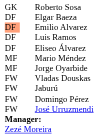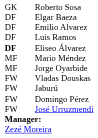(10, 27) lightsalmon background -> (10, 27) no background
(10, 48) normal -> (11, 48) bold
